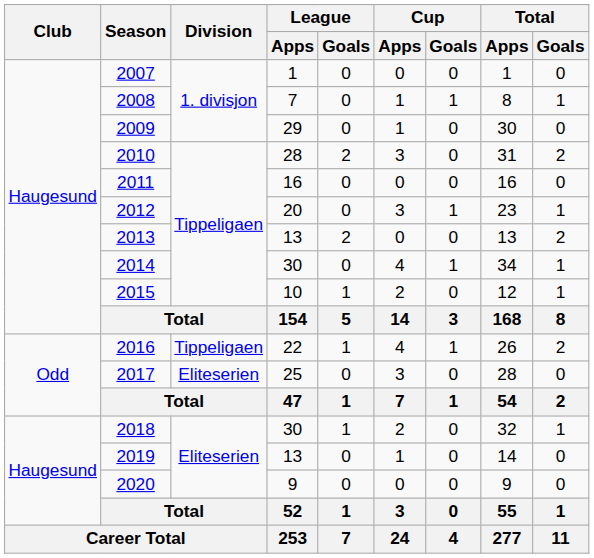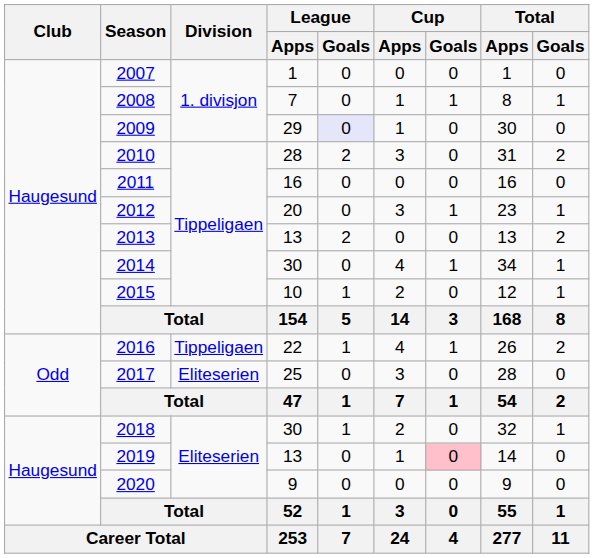(346, 127) no background -> (346, 127) lavender background
(453, 456) no background -> (453, 456) pink background
